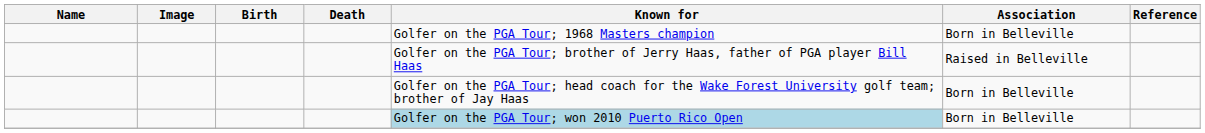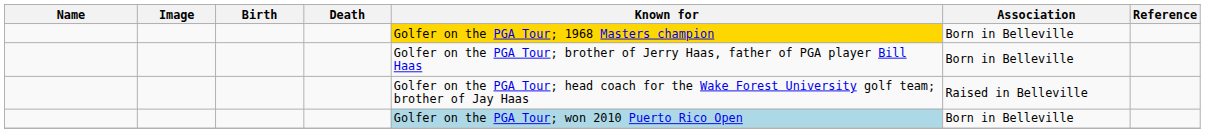(554, 33) no background -> (554, 33) gold background
(1017, 59) Raised in Belleville -> (1010, 59) Born in Belleville
(1010, 92) Born in Belleville -> (1017, 92) Raised in Belleville
